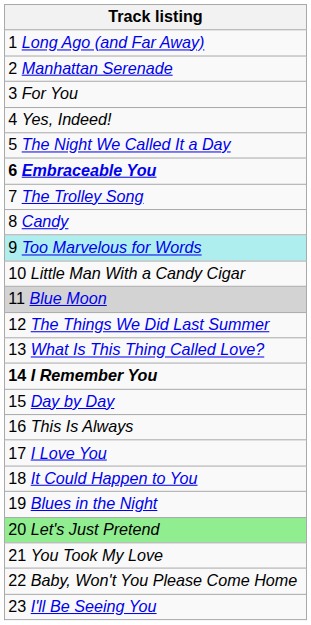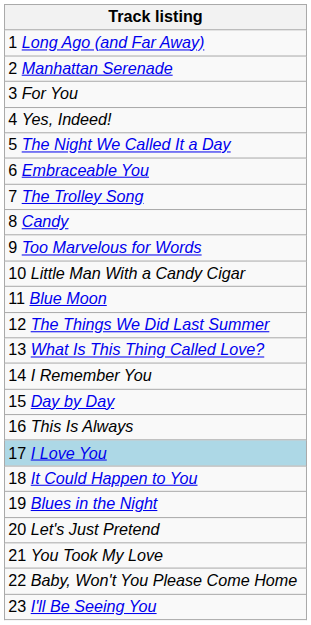(82, 171) bold -> (79, 171) normal
(105, 247) paleturquoise background -> (105, 247) no background
(57, 299) lightgrey background -> (57, 299) no background
(83, 376) bold -> (80, 376) normal
(58, 453) no background -> (58, 453) lightblue background
(84, 529) lightgreen background -> (84, 529) no background
